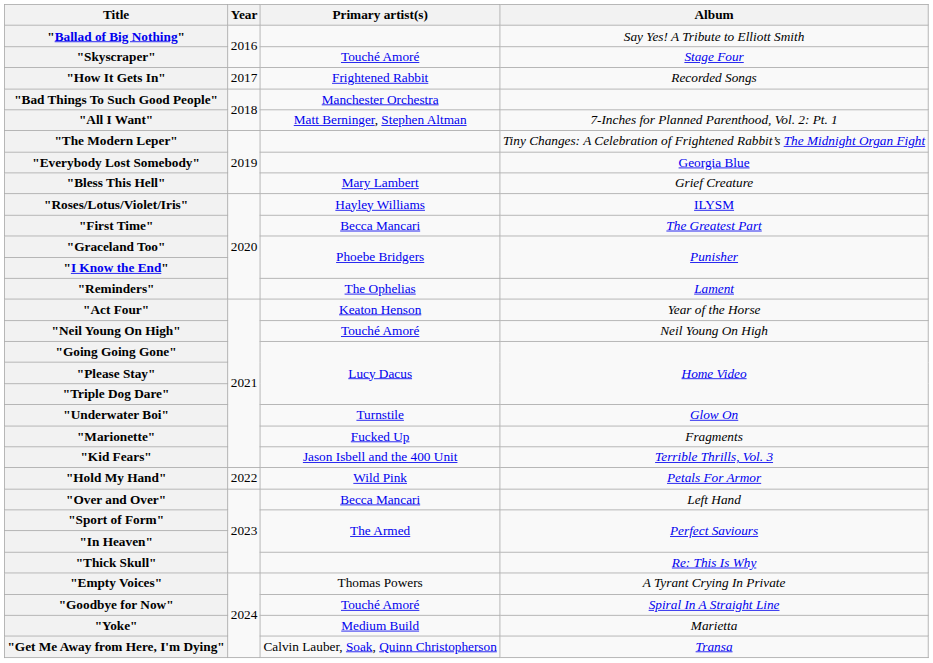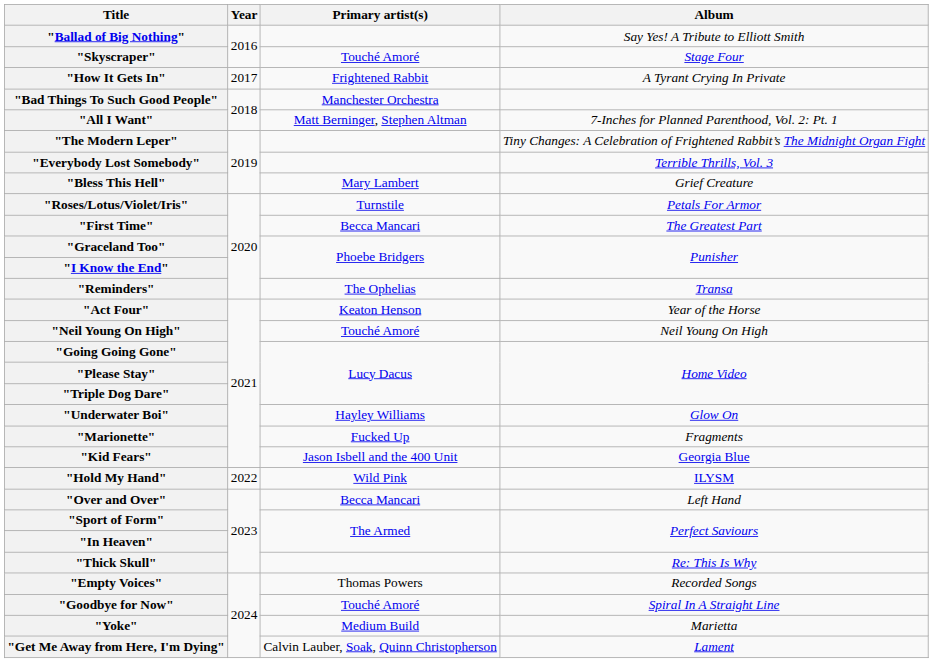(714, 78) Recorded Songs -> (714, 78) A Tyrant Crying In Private
(714, 162) Georgia Blue -> (714, 162) Terrible Thrills, Vol. 3
(380, 204) Hayley Williams -> (380, 204) Turnstile
(714, 204) ILYSM -> (714, 204) Petals For Armor
(714, 288) Lament -> (714, 288) Transa
(380, 415) Turnstile -> (380, 415) Hayley Williams
(714, 457) Terrible Thrills, Vol. 3 -> (714, 457) Georgia Blue
(714, 478) Petals For Armor -> (714, 478) ILYSM
(714, 583) A Tyrant Crying In Private -> (714, 583) Recorded Songs
(714, 646) Transa -> (714, 646) Lament
